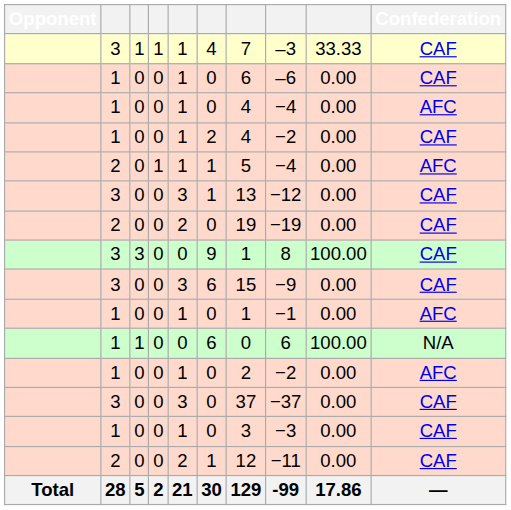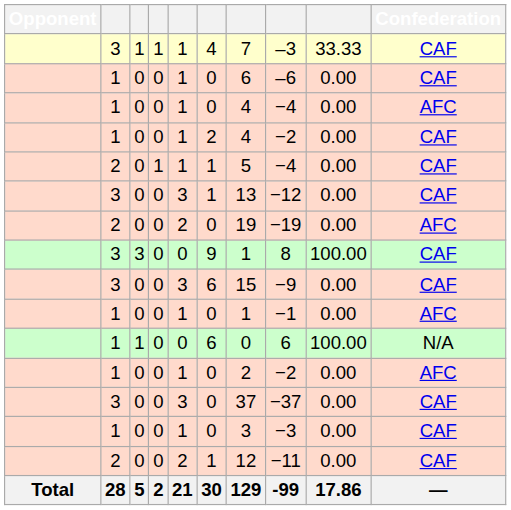(438, 166) AFC -> (438, 166) CAF
(438, 225) CAF -> (438, 225) AFC
